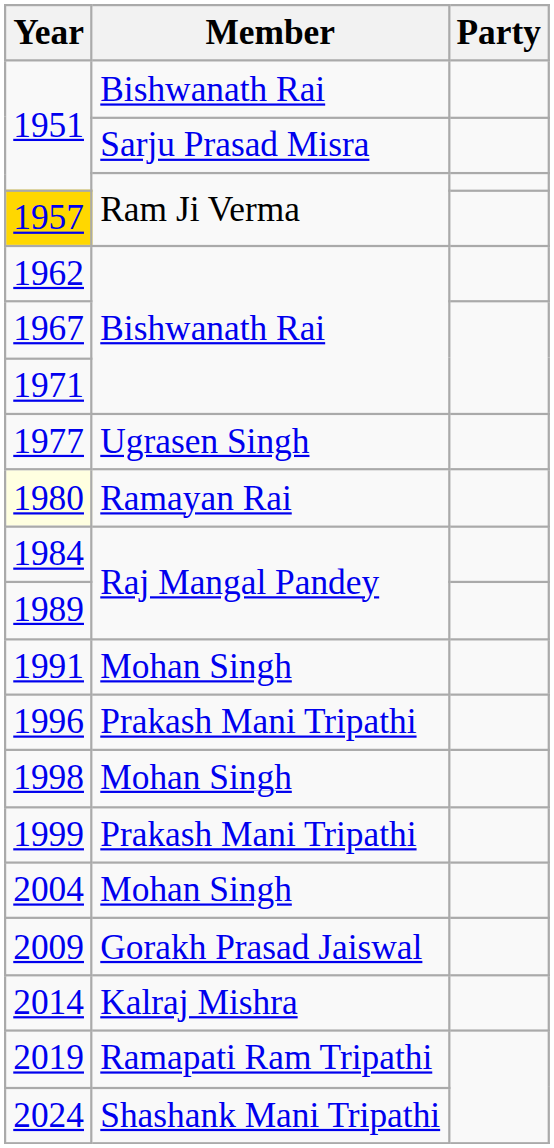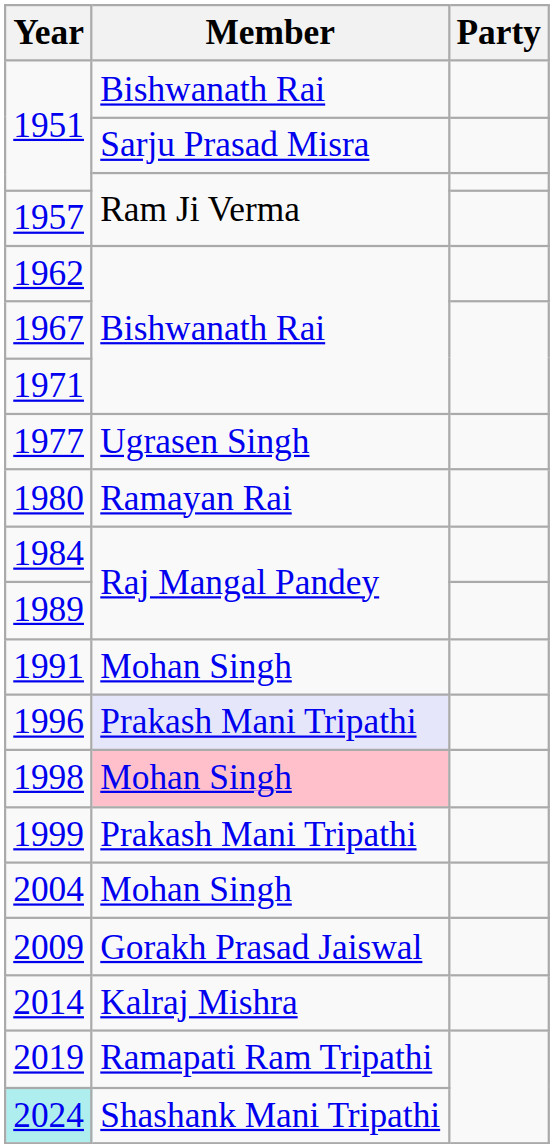(49, 217) gold background -> (49, 217) no background
(49, 497) lightyellow background -> (49, 497) no background
(258, 721) no background -> (258, 721) lavender background
(196, 777) no background -> (196, 777) pink background
(49, 1114) no background -> (49, 1114) paleturquoise background
